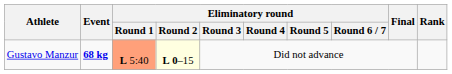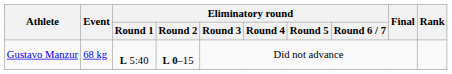(95, 55) bold -> (95, 55) normal
(134, 61) lightsalmon background -> (134, 61) no background
(178, 61) lightyellow background -> (178, 61) no background
